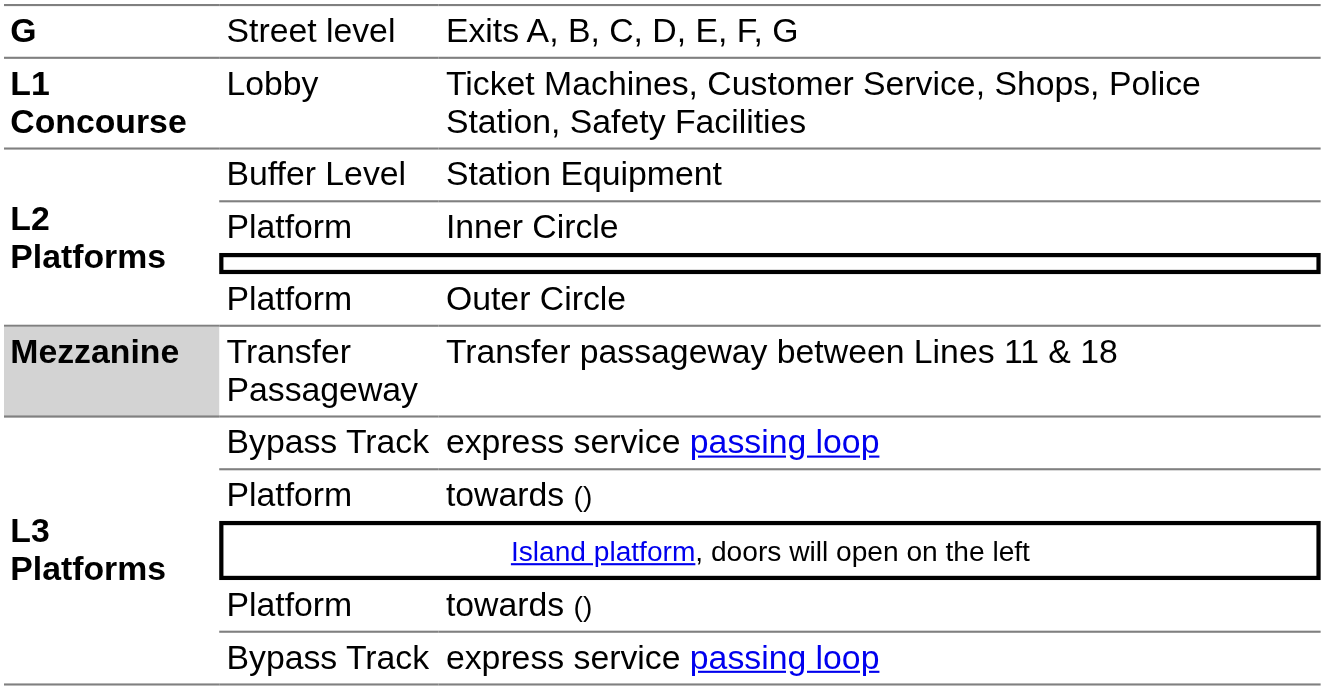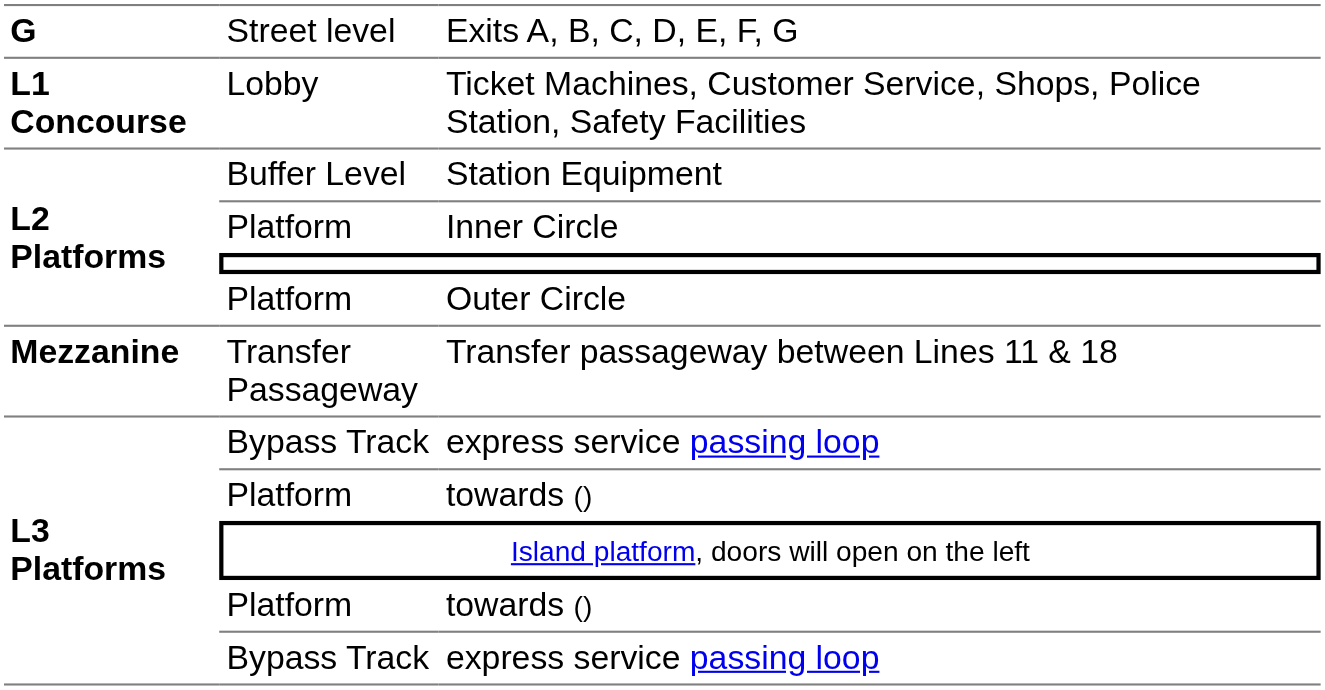(95, 351) lightgrey background -> (95, 351) no background
